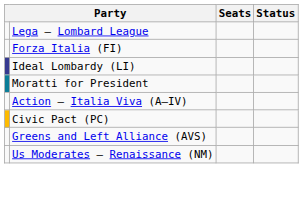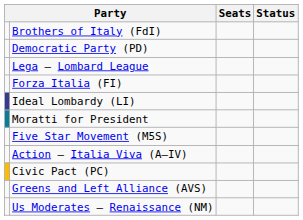+ row: (87, 31)
+ row: (80, 48)
+ row: (90, 136)
